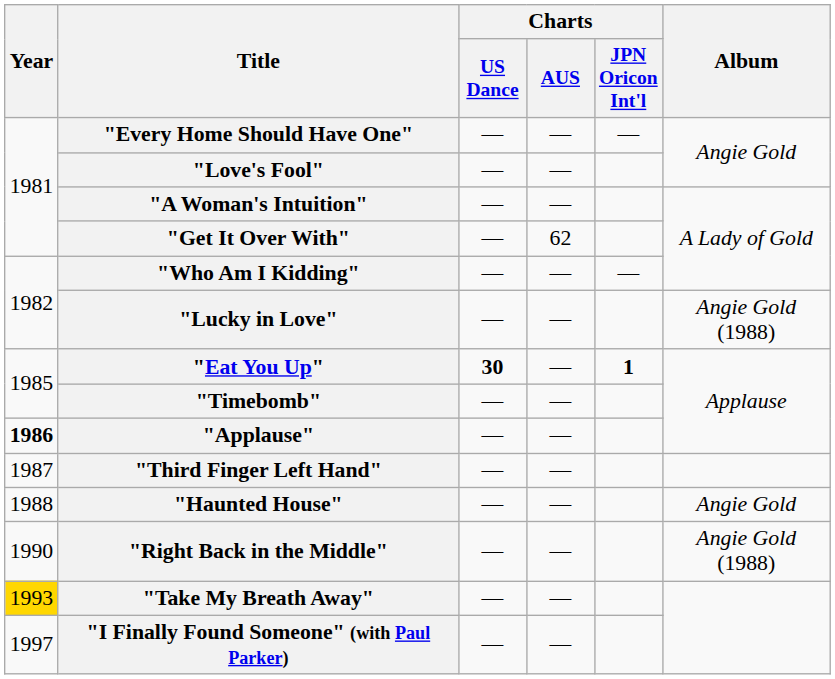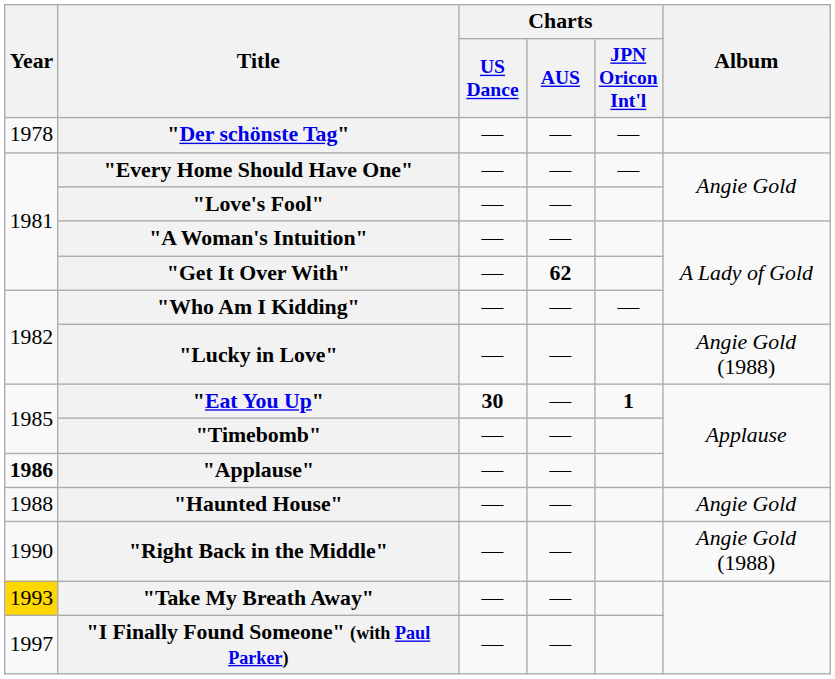+ row: (258, 134)
(560, 238) normal -> (560, 272) bold
- row: (258, 469)
